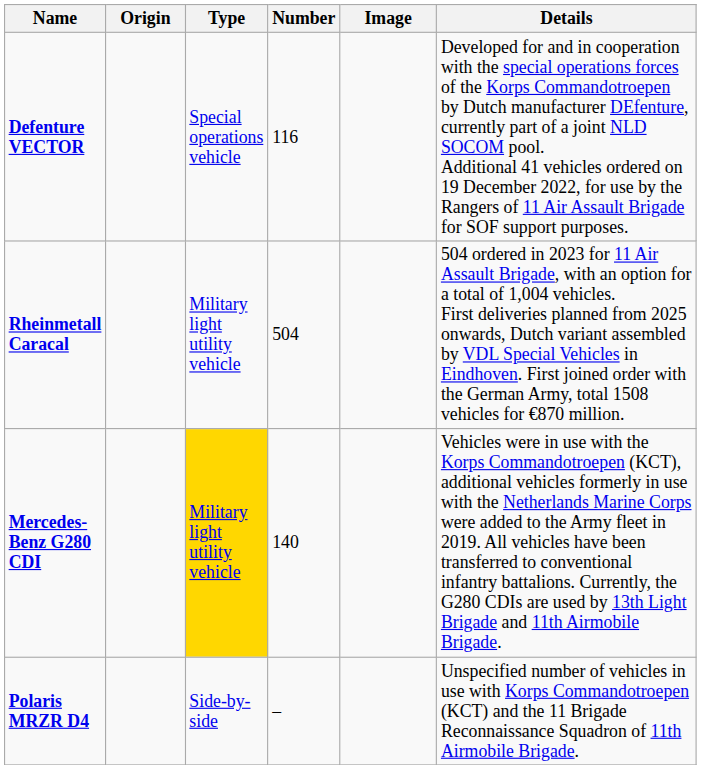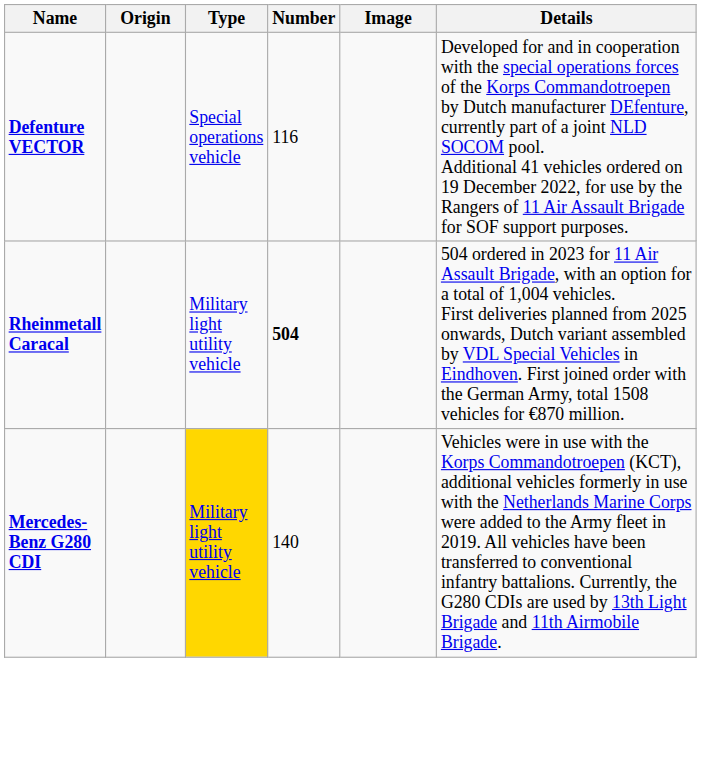(286, 334) normal -> (286, 334) bold
- row: (49, 710)
